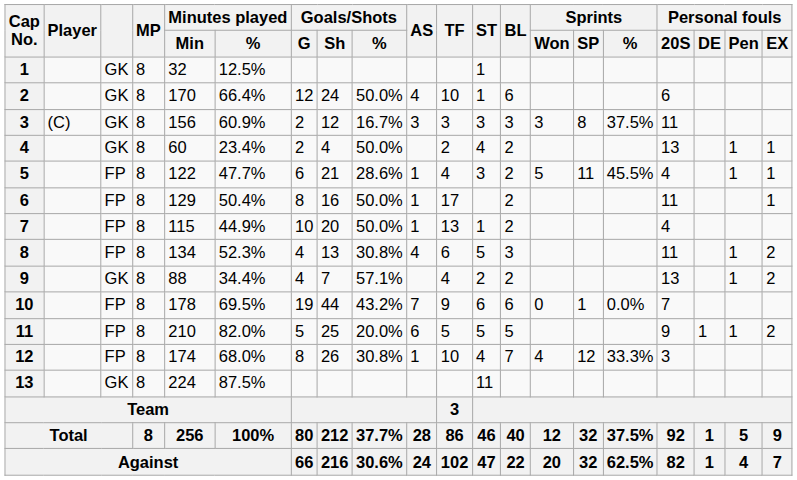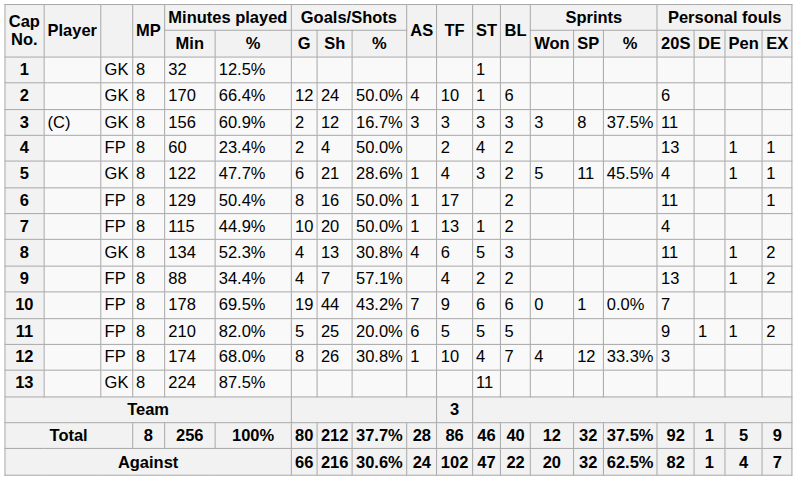(117, 148) GK -> (115, 148) FP
(115, 174) FP -> (117, 174) GK
(115, 252) FP -> (117, 252) GK
(117, 278) GK -> (115, 278) FP
